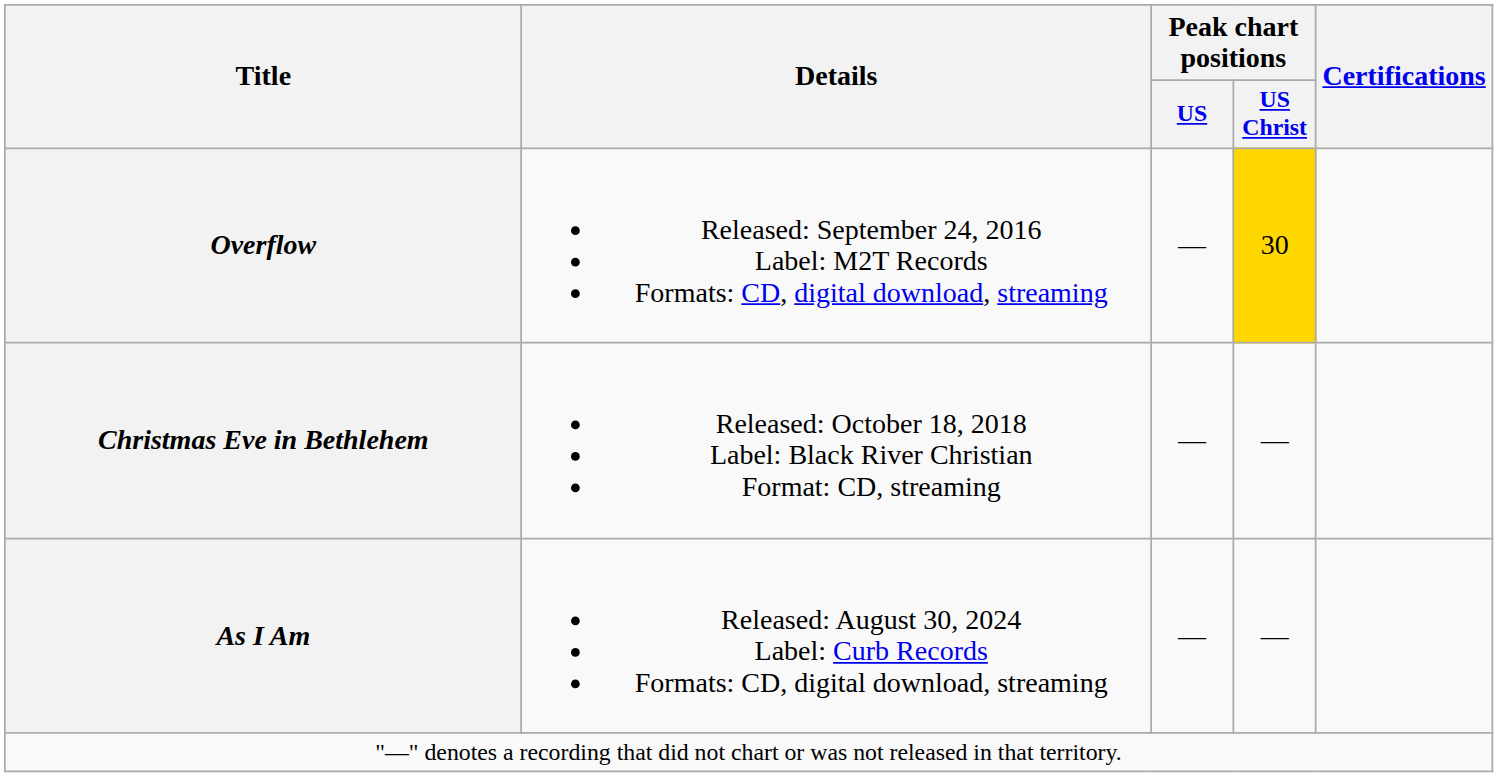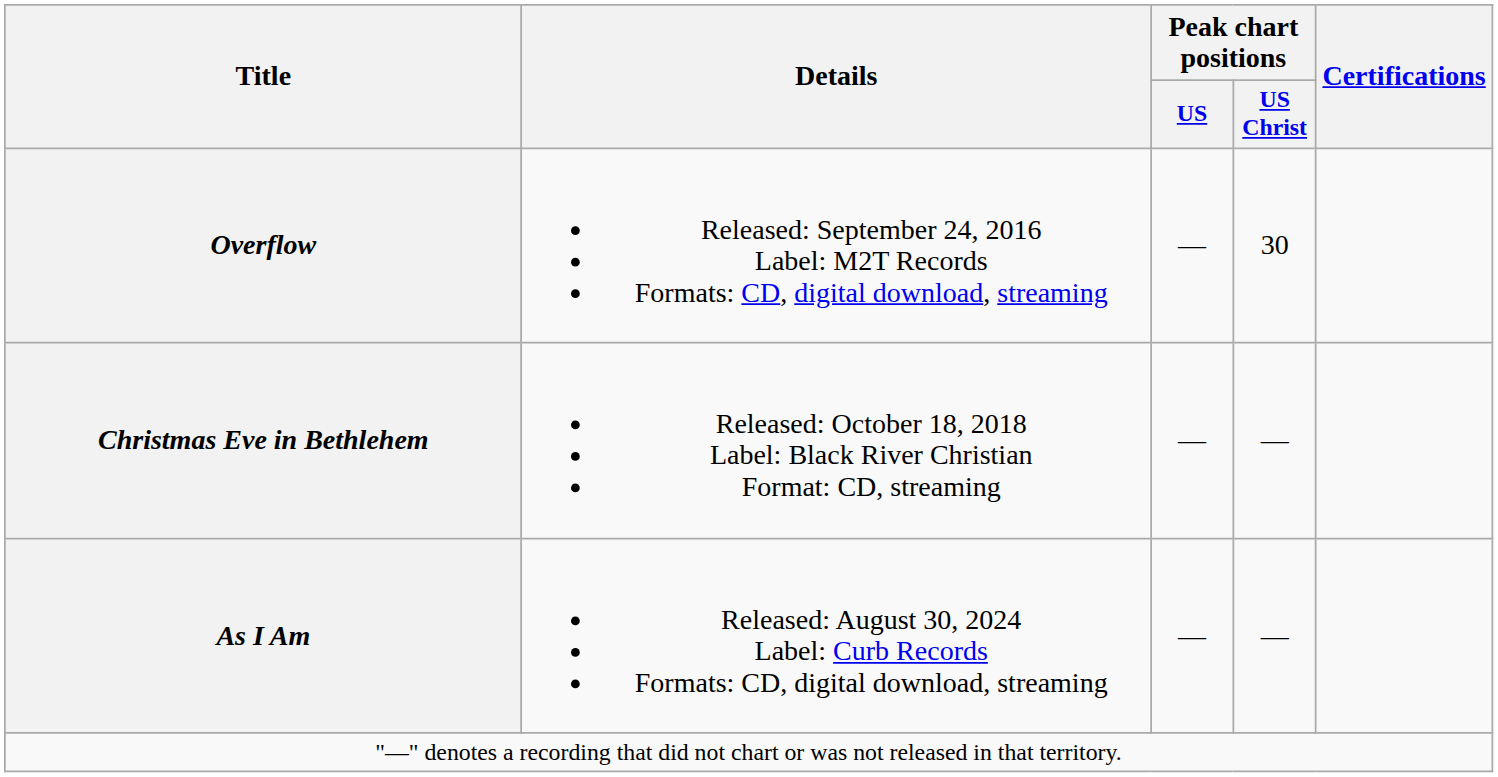(1275, 245) gold background -> (1275, 245) no background
